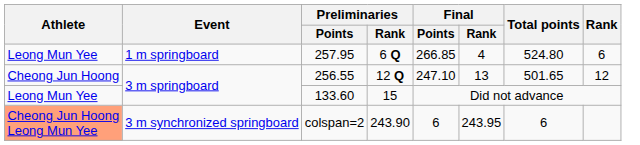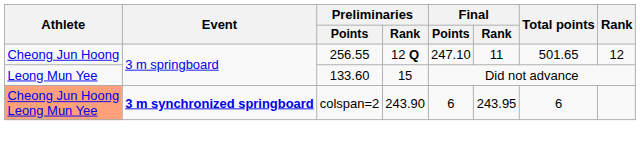- row: (334, 55)
(481, 75) 13 -> (496, 55) 11
(212, 123) normal -> (219, 103) bold
